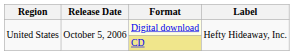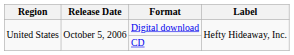(165, 27) lightyellow background -> (165, 27) no background
(138, 43) khaki background -> (138, 43) no background
